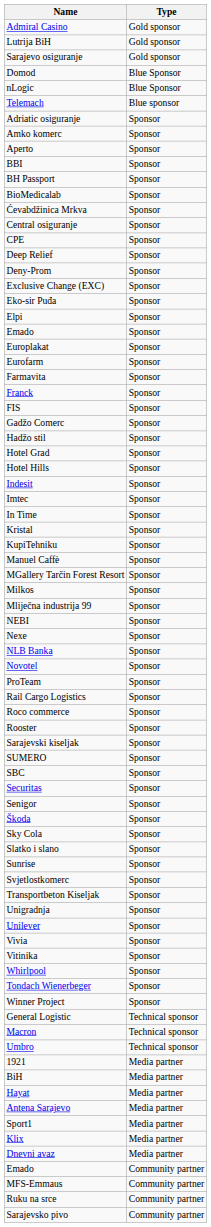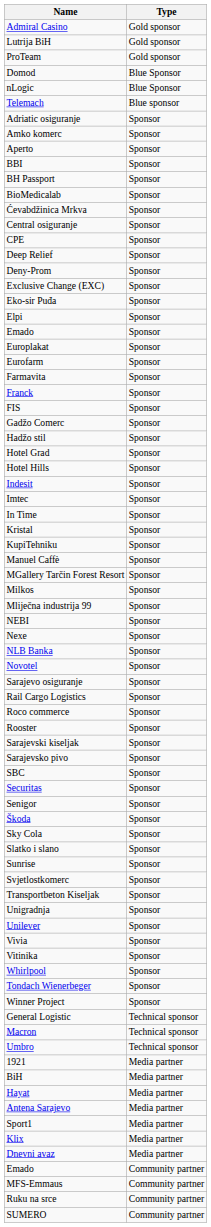(45, 57) Sarajevo osiguranje -> (24, 57) ProTeam
(24, 682) ProTeam -> (45, 682) Sarajevo osiguranje
(27, 758) SUMERO -> (37, 758) Sarajevsko pivo
(37, 1214) Sarajevsko pivo -> (27, 1214) SUMERO
